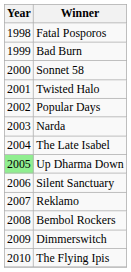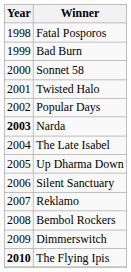(19, 126) normal -> (19, 126) bold
(19, 164) lightgreen background -> (19, 164) no background
(19, 257) normal -> (19, 257) bold
